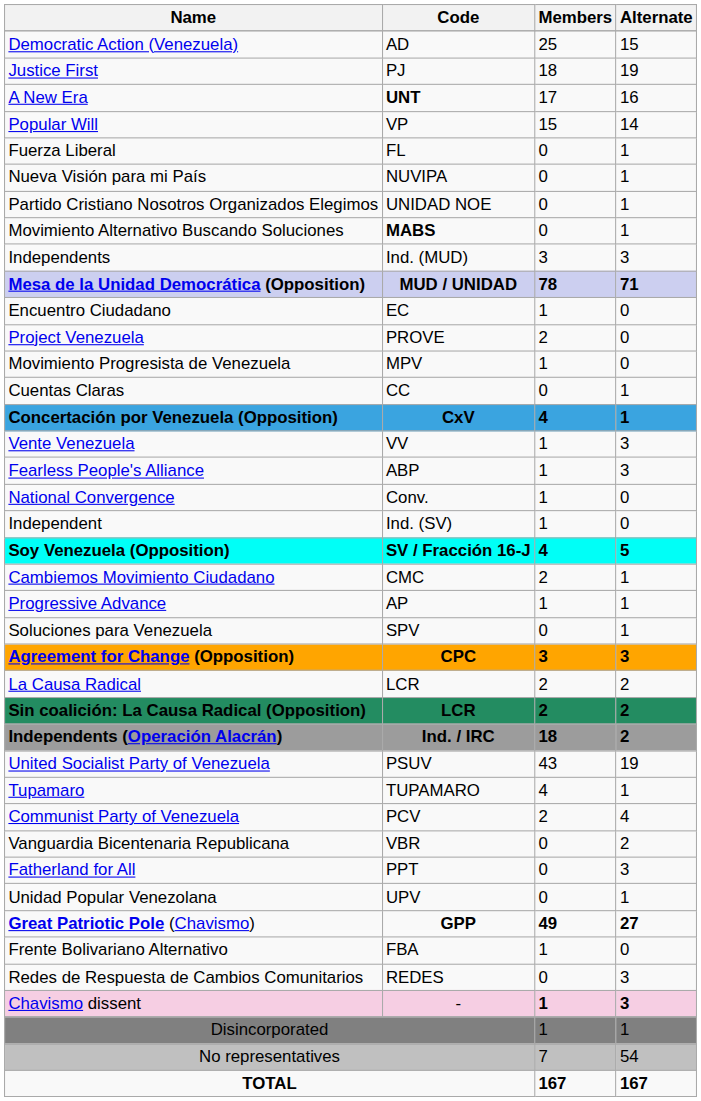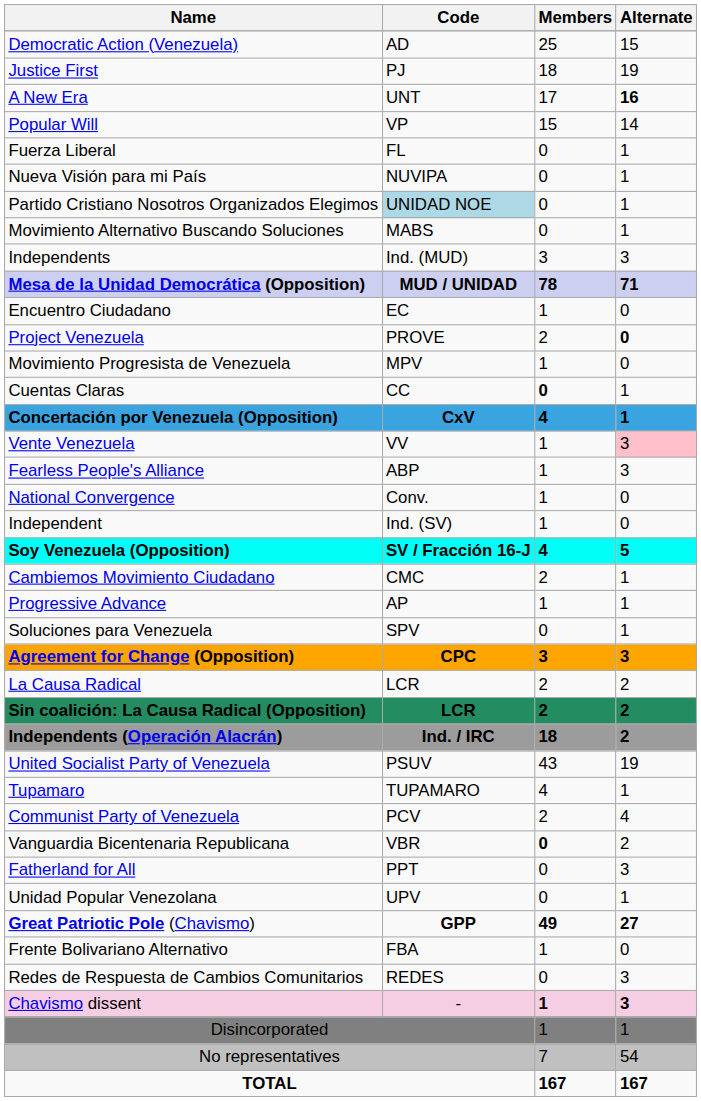(403, 97) bold -> (403, 97) normal
(629, 97) normal -> (629, 97) bold
(439, 204) no background -> (439, 204) lightblue background
(411, 230) bold -> (410, 230) normal
(625, 337) normal -> (625, 337) bold
(543, 390) normal -> (543, 390) bold
(625, 444) no background -> (625, 444) pink background
(543, 843) normal -> (543, 843) bold
